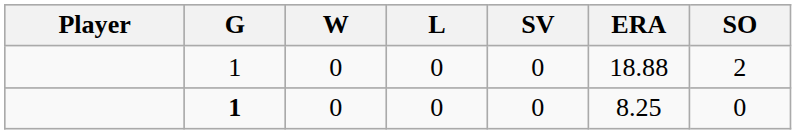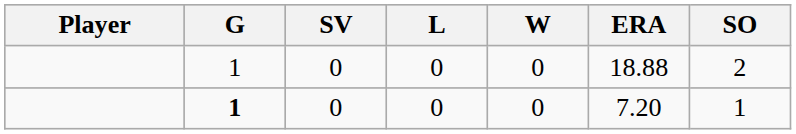columns swapped: (336, 25) <-> (538, 25)
(639, 107) 8.25 -> (639, 107) 7.20
(740, 107) 0 -> (740, 107) 1
